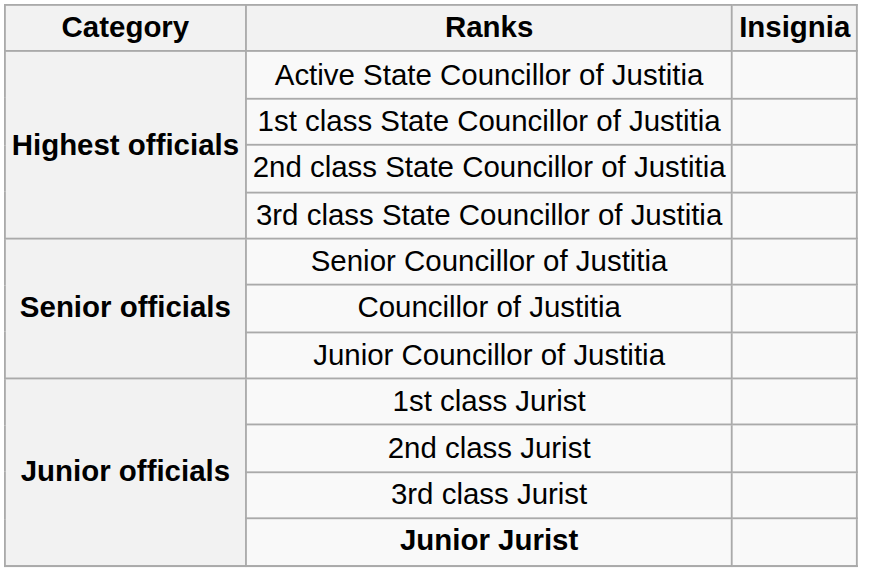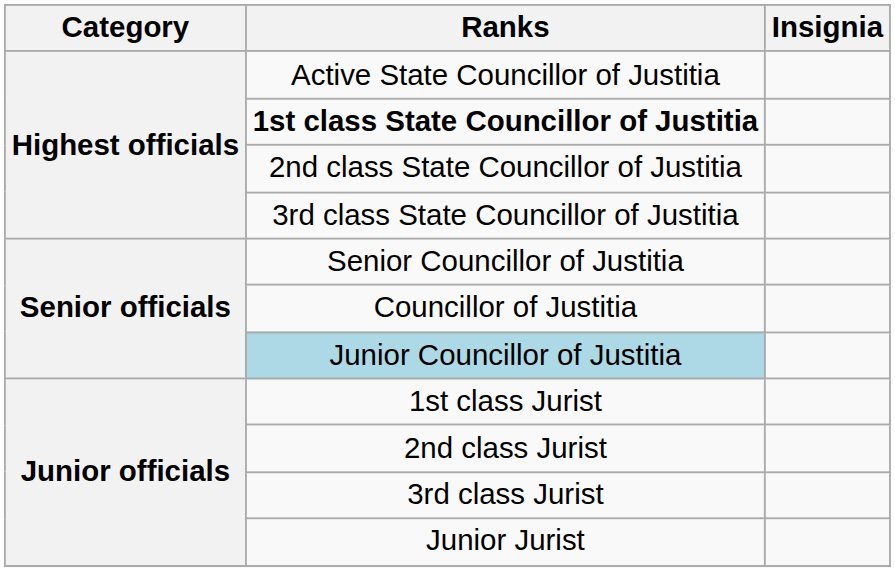(489, 121) normal -> (505, 121) bold
(489, 354) no background -> (505, 354) lightblue background
(489, 541) bold -> (505, 541) normal
